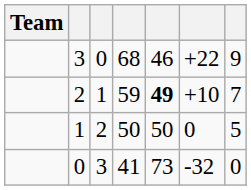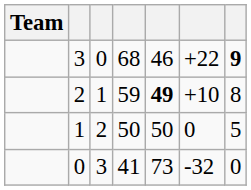(236, 58) normal -> (236, 58) bold
(236, 94) 7 -> (236, 94) 8
